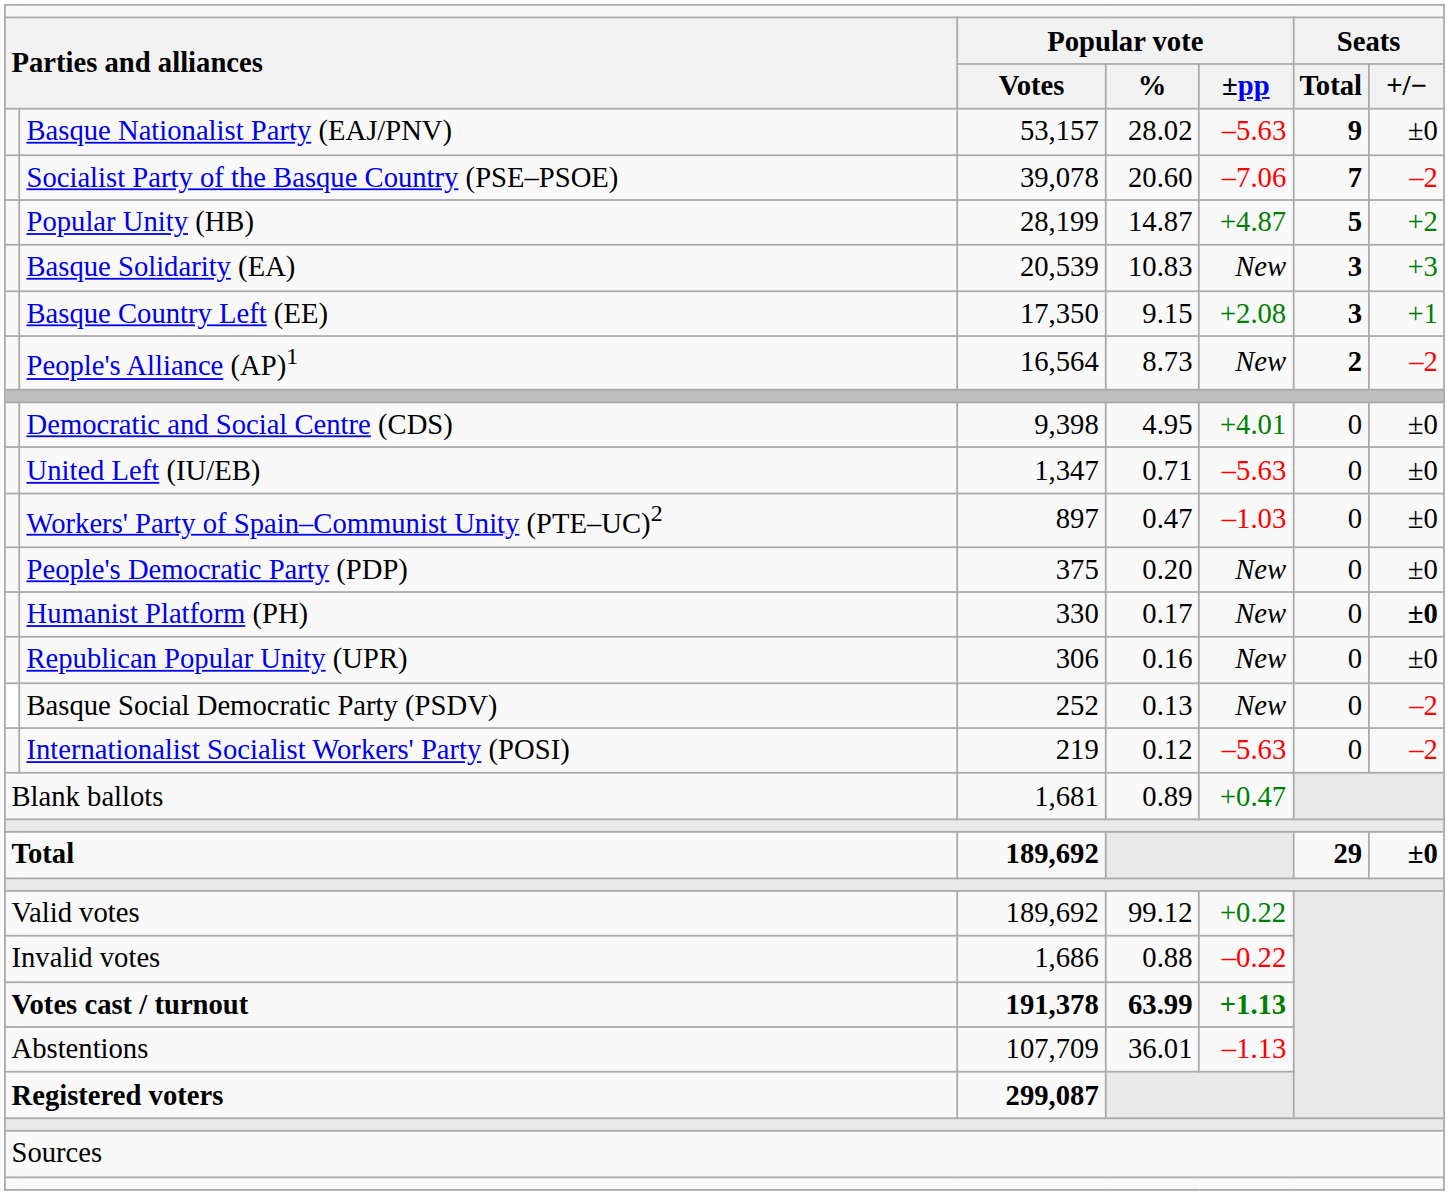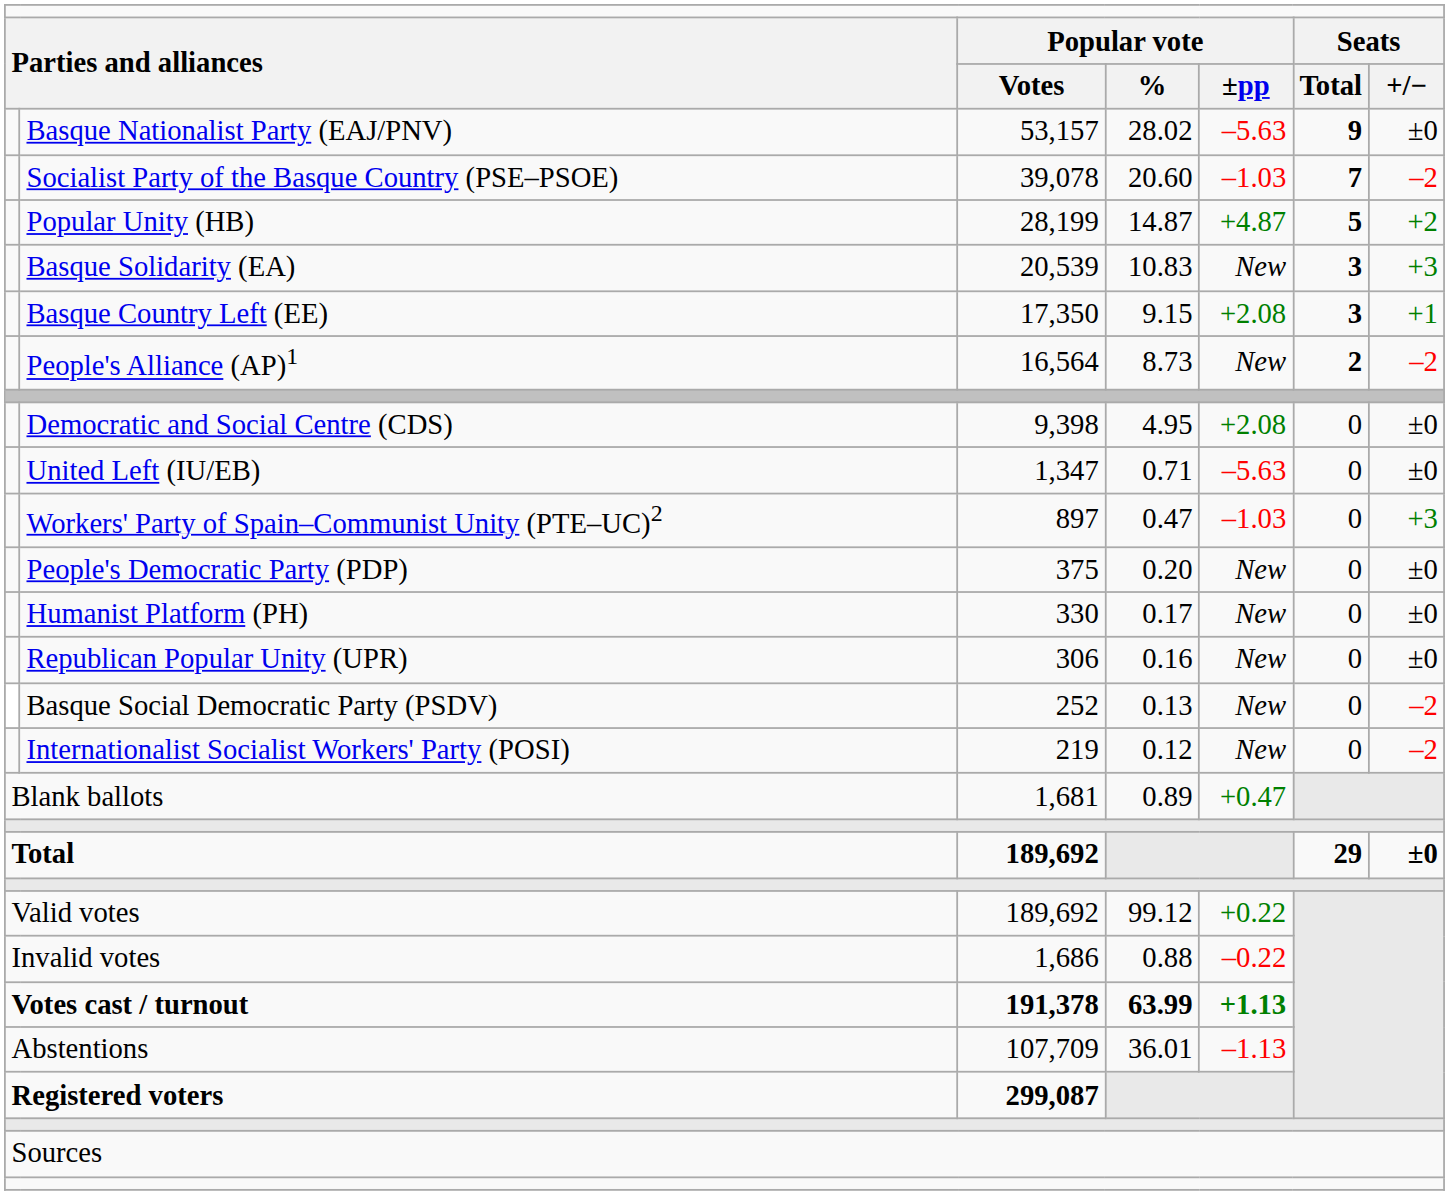(1254, 176) –7.06 -> (1254, 176) –1.03
(1253, 424) +4.01 -> (1253, 424) +2.08
(1423, 519) ±0 -> (1423, 519) +3
(1423, 614) bold -> (1423, 614) normal
(1254, 750) –5.63 -> (1261, 750) New
